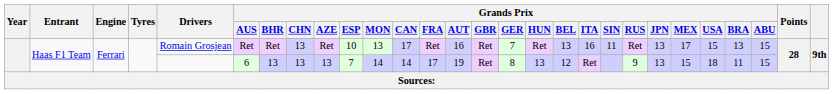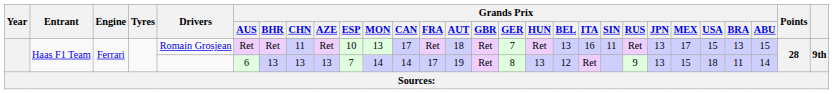(300, 47) 13 -> (300, 47) 11
(459, 47) 16 -> (459, 47) 18
(765, 63) 15 -> (765, 63) 14
